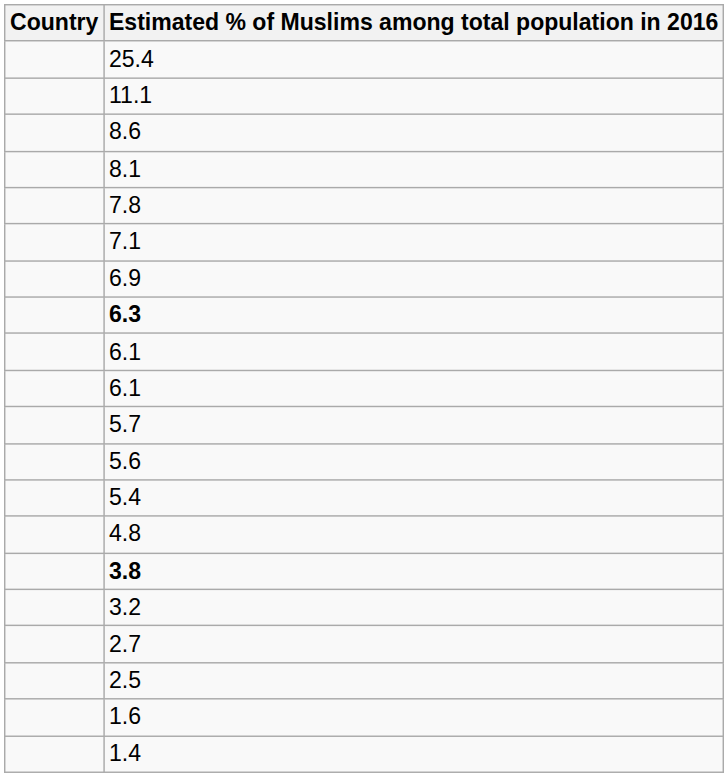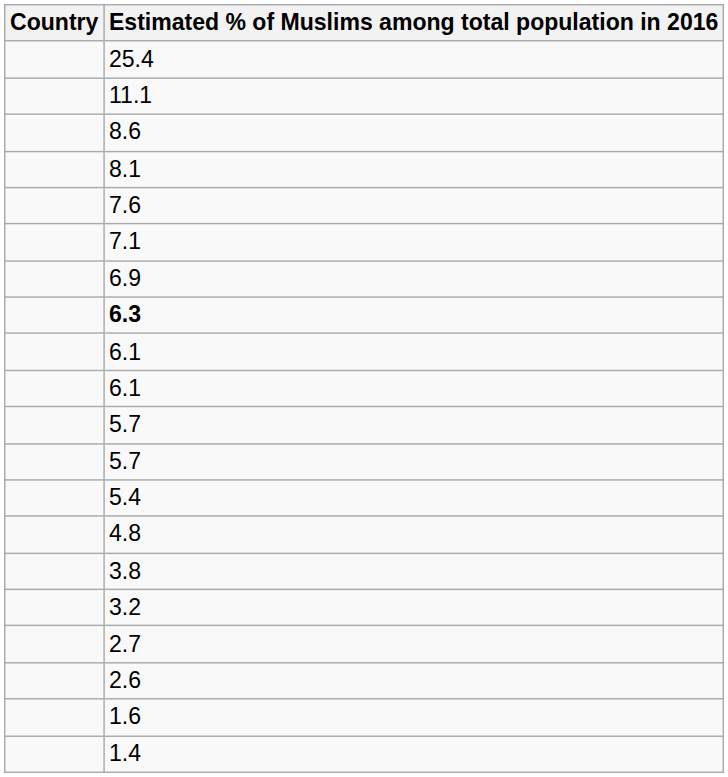(125, 205) 7.8 -> (125, 205) 7.6
(125, 461) 5.6 -> (125, 461) 5.7
(125, 570) bold -> (125, 570) normal
(125, 680) 2.5 -> (125, 680) 2.6
